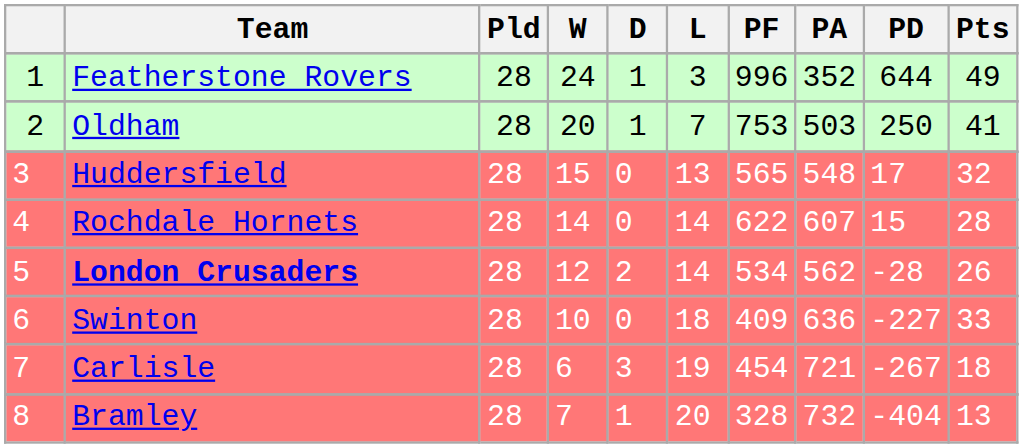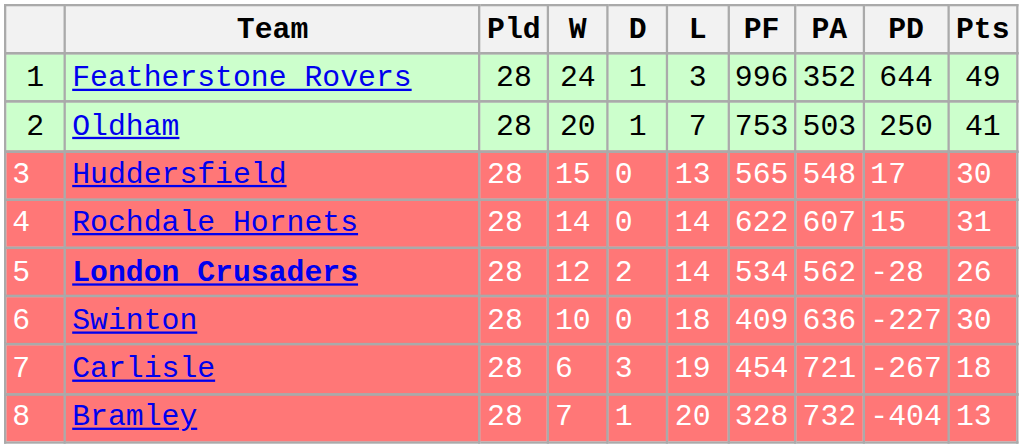(974, 175) 32 -> (974, 175) 30
(974, 223) 28 -> (974, 223) 31
(974, 321) 33 -> (974, 321) 30
